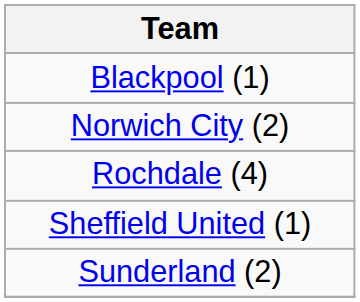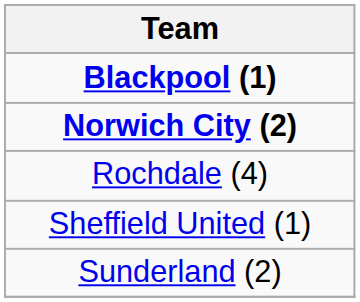(180, 77) normal -> (180, 77) bold
(180, 126) normal -> (180, 126) bold
